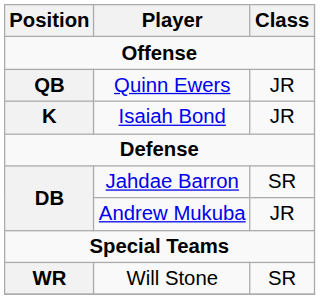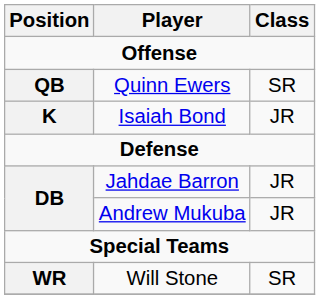(282, 85) JR -> (282, 85) SR
(282, 181) SR -> (282, 181) JR
